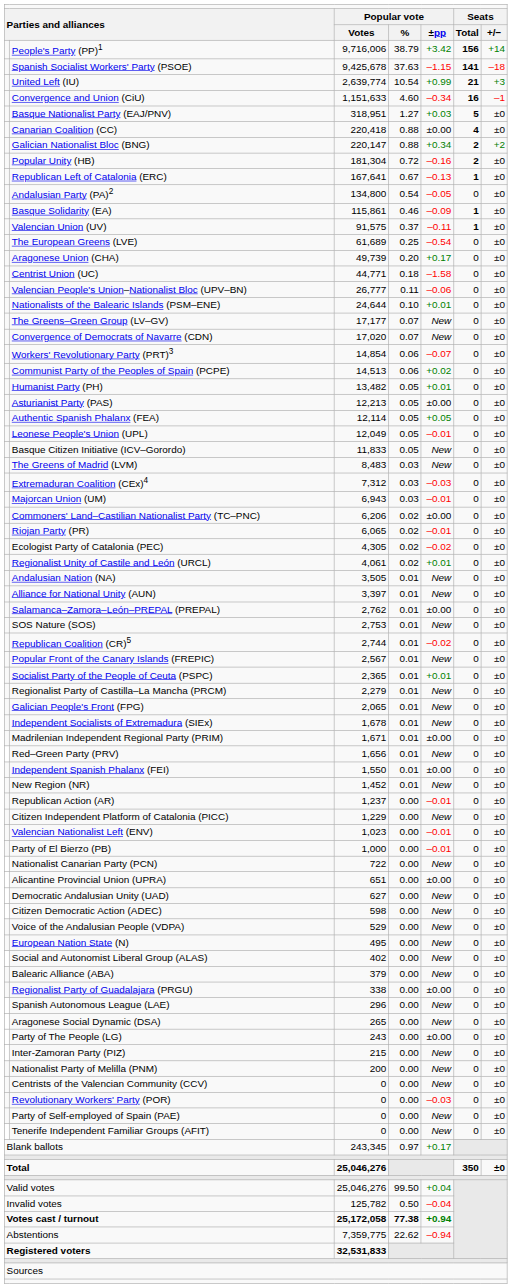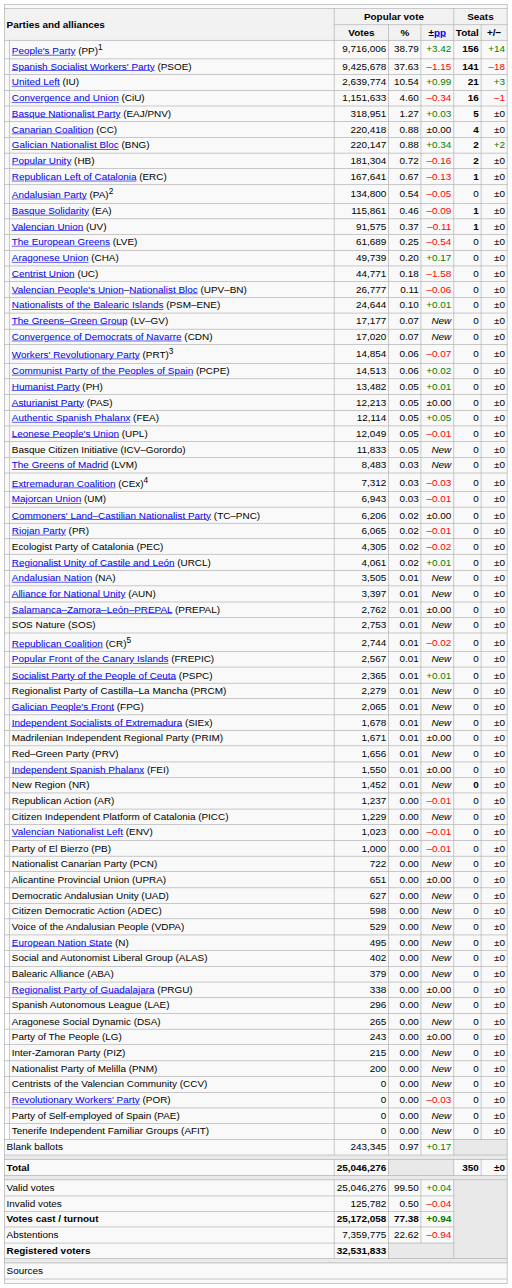(476, 785) normal -> (476, 785) bold
